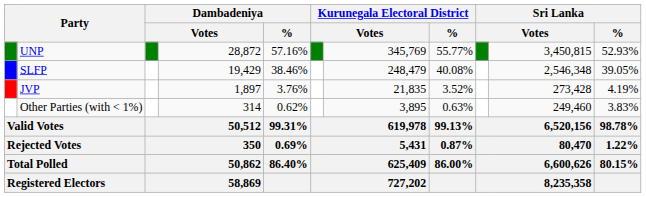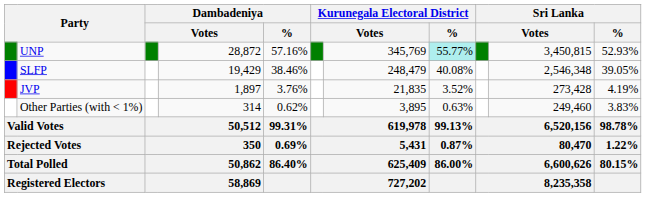(455, 51) no background -> (455, 51) paleturquoise background
